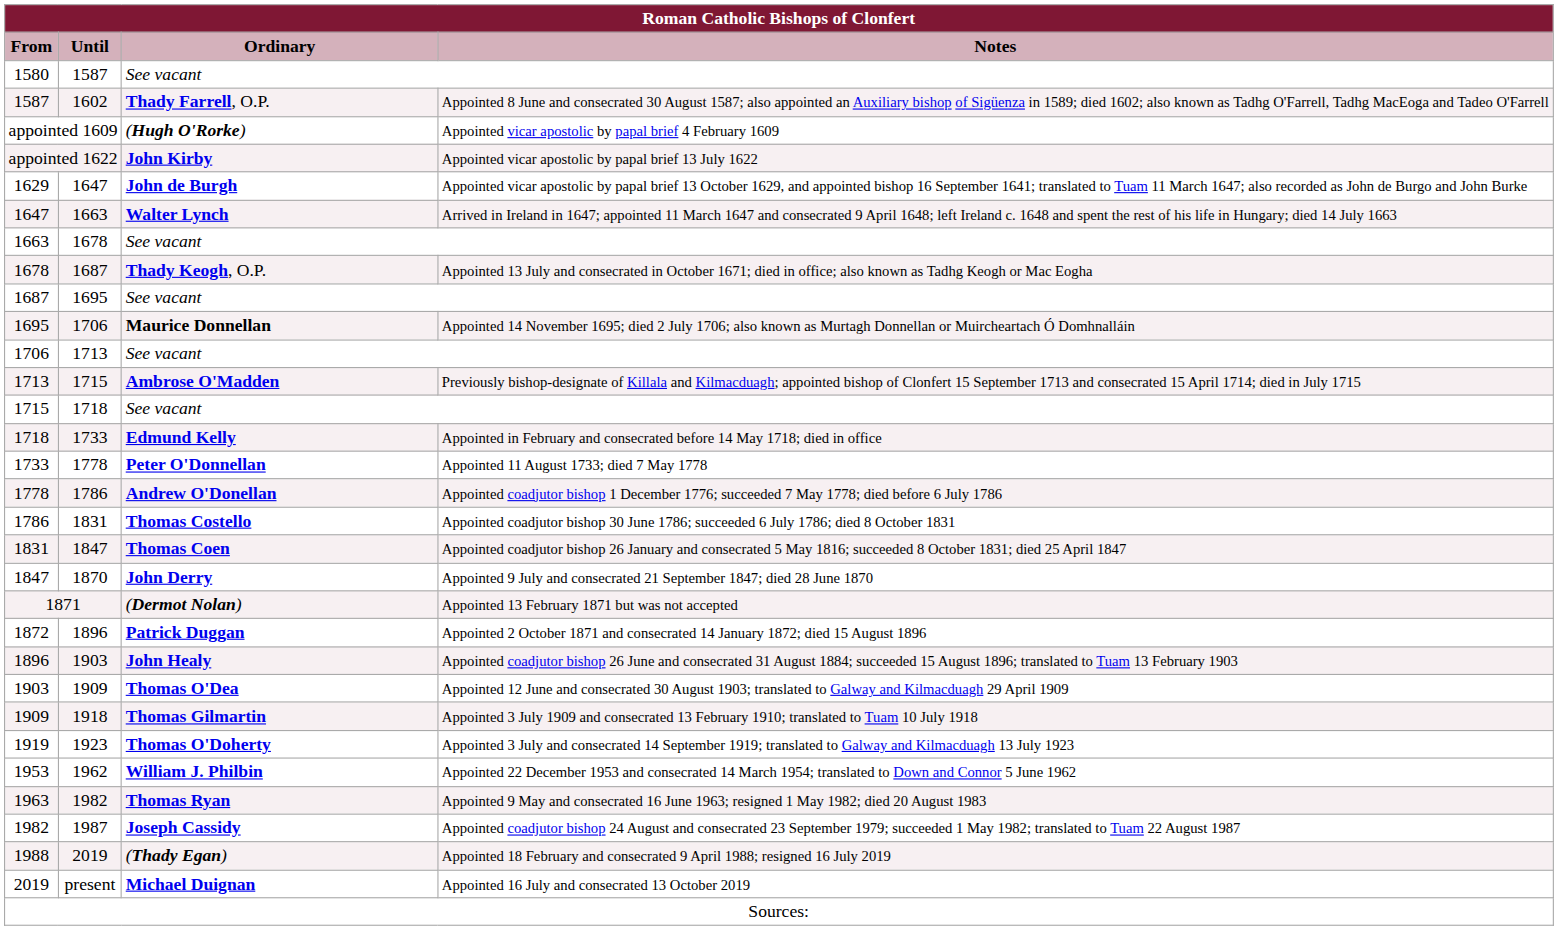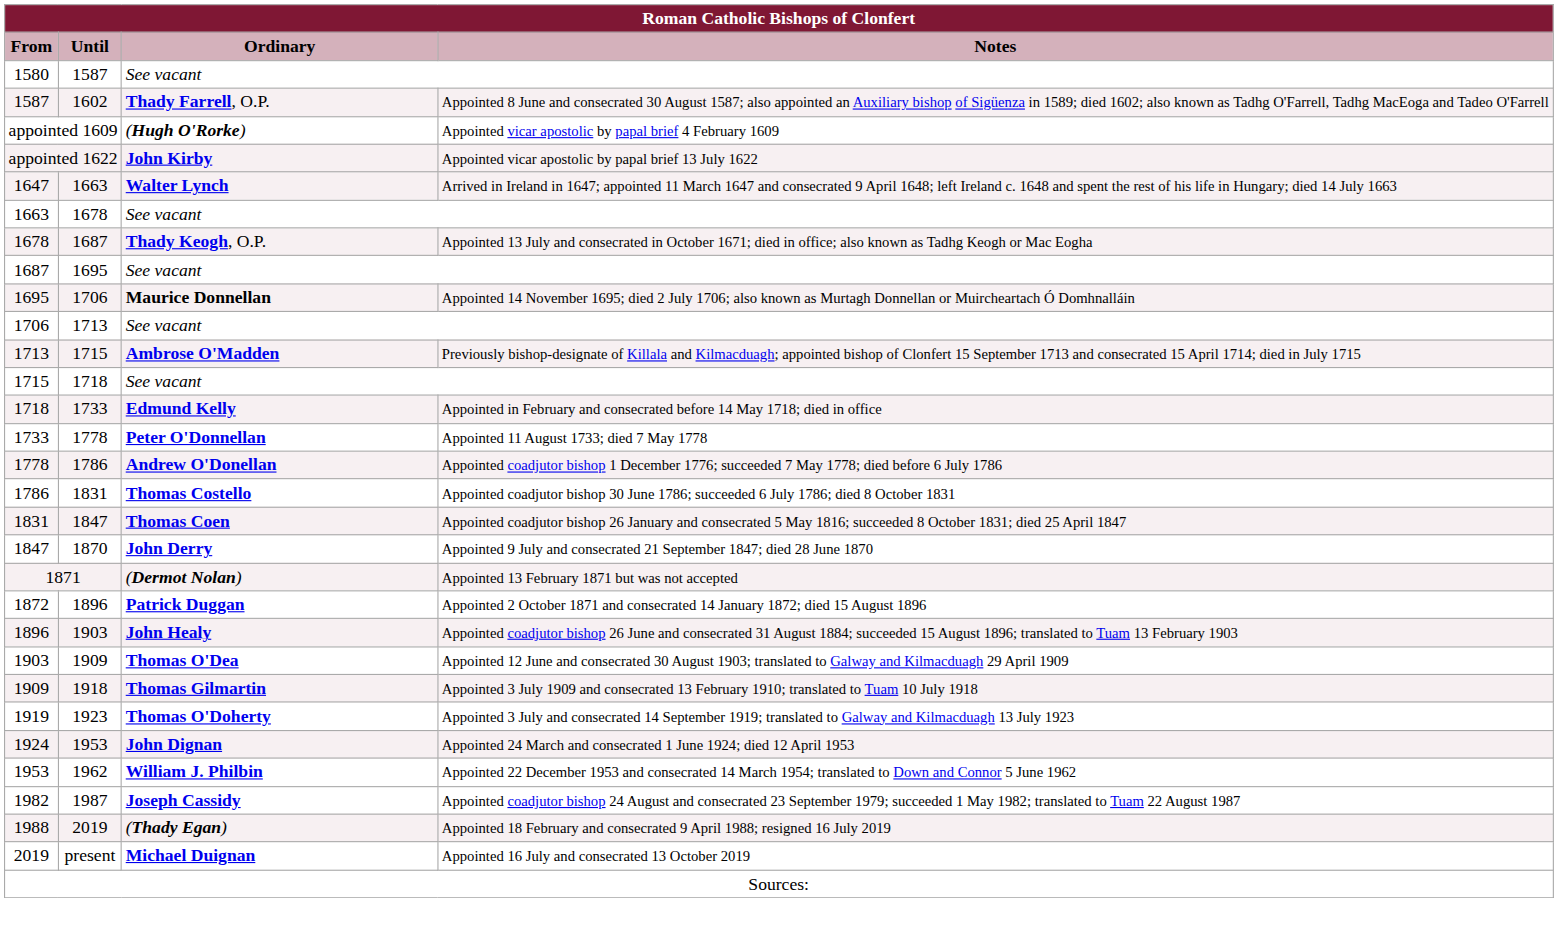- row: (31, 185)
+ row: (31, 744)
- row: (31, 800)
